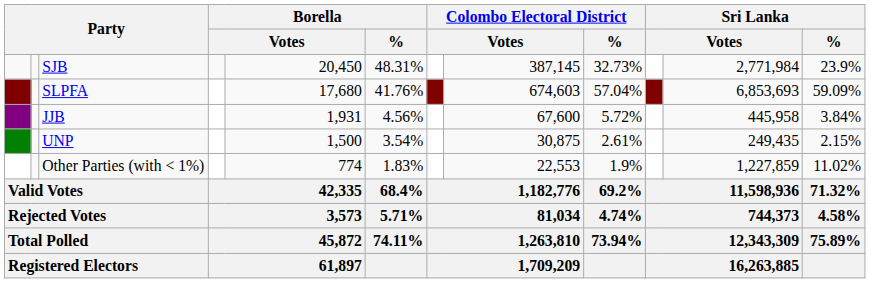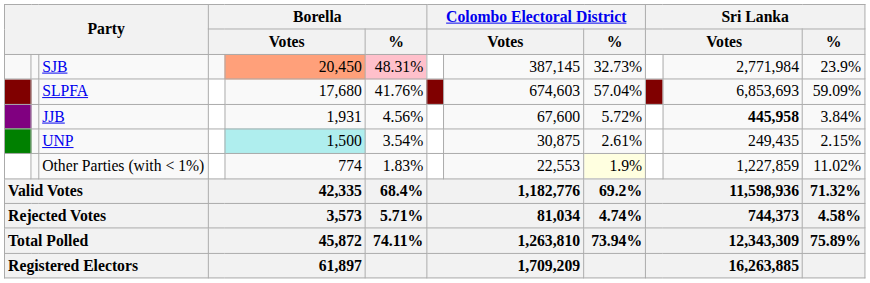(340, 66) no background -> (340, 66) lightsalmon background
(399, 66) no background -> (399, 66) pink background
(774, 116) normal -> (774, 116) bold
(344, 141) no background -> (344, 141) paleturquoise background
(626, 166) no background -> (626, 166) lightyellow background
